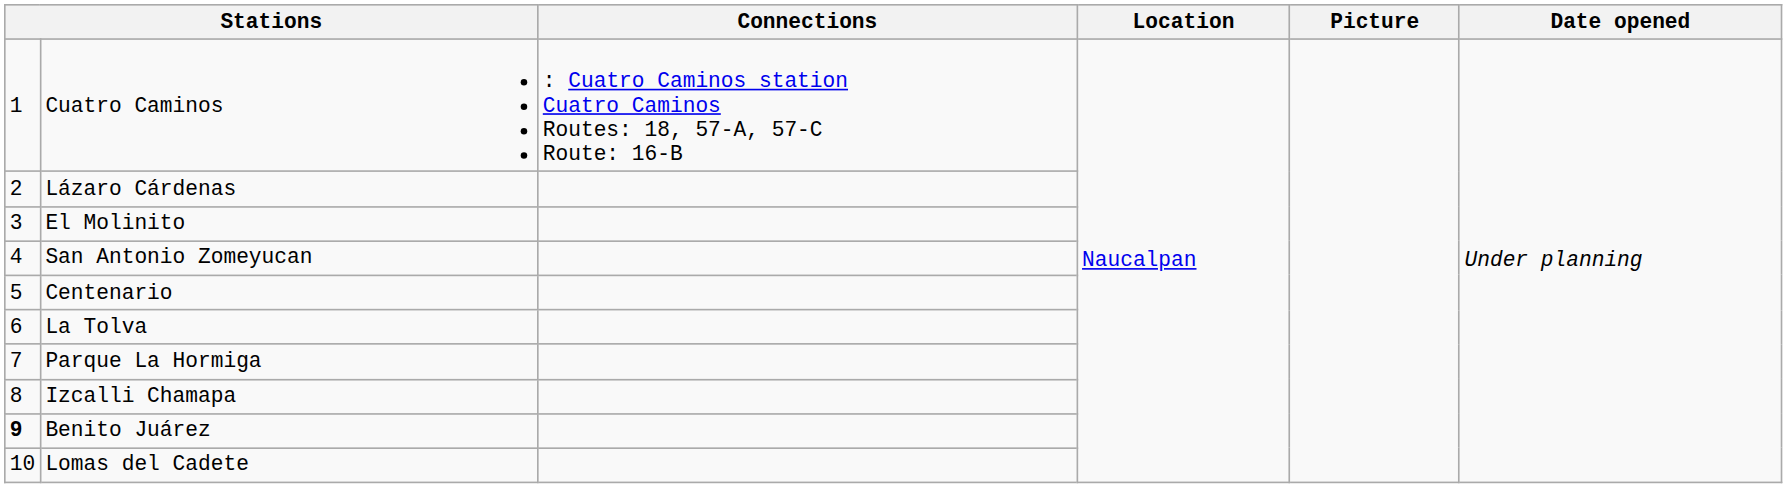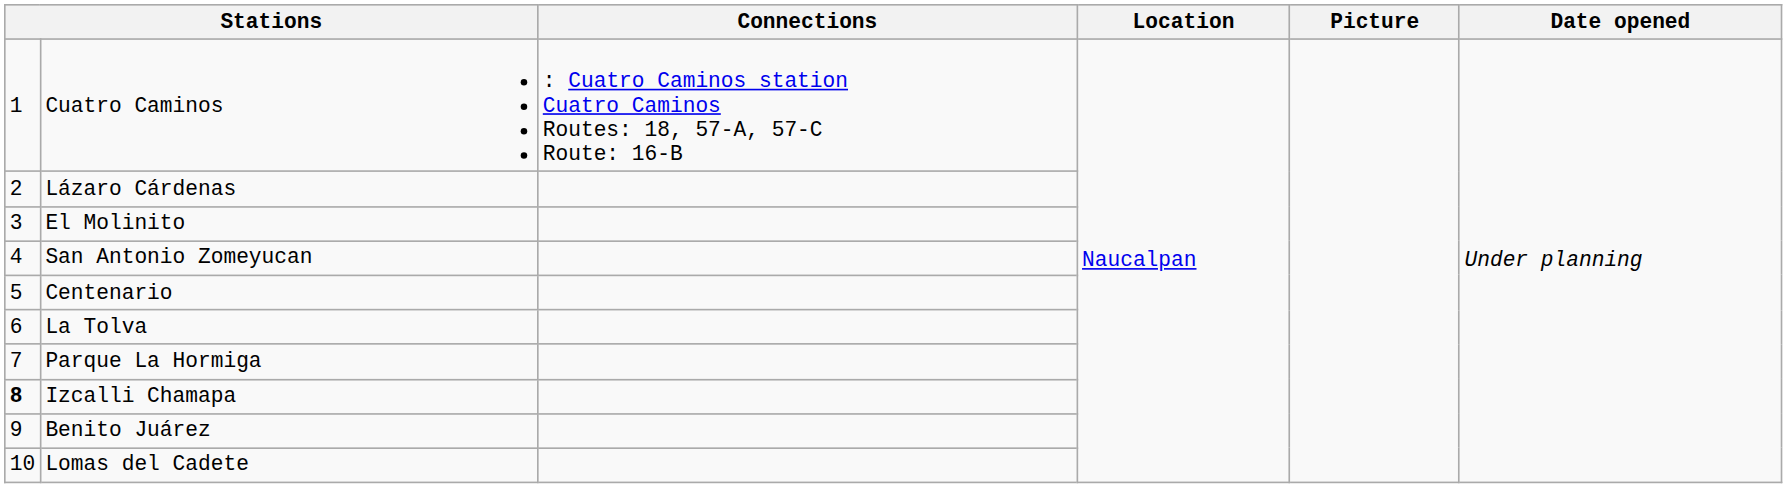(16, 396) normal -> (16, 396) bold
(16, 431) bold -> (16, 431) normal
